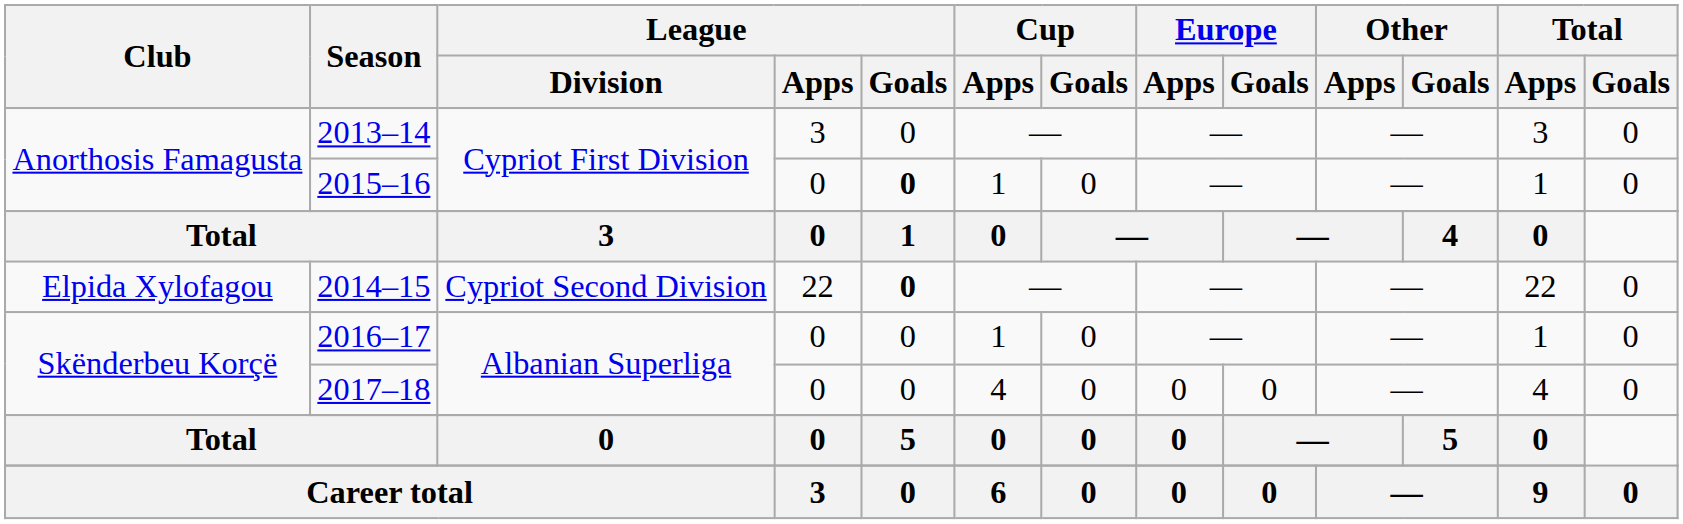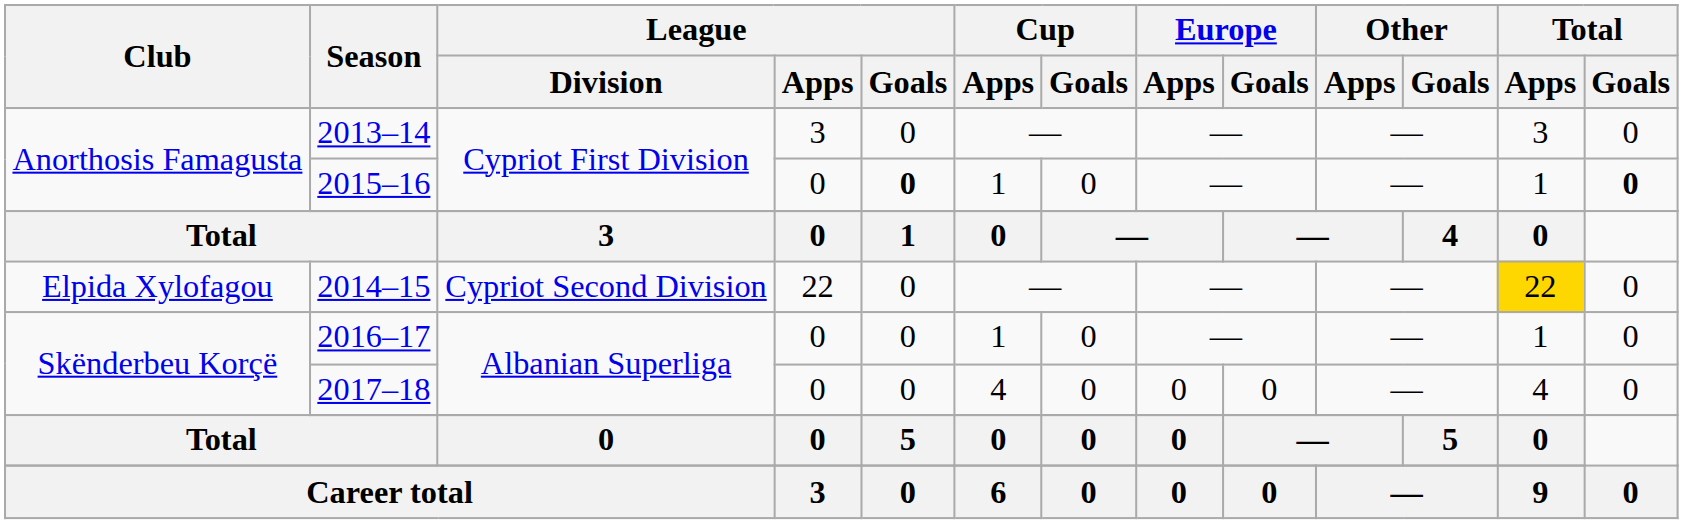(1631, 183) normal -> (1631, 183) bold
(908, 286) bold -> (908, 286) normal
(1540, 286) no background -> (1540, 286) gold background
